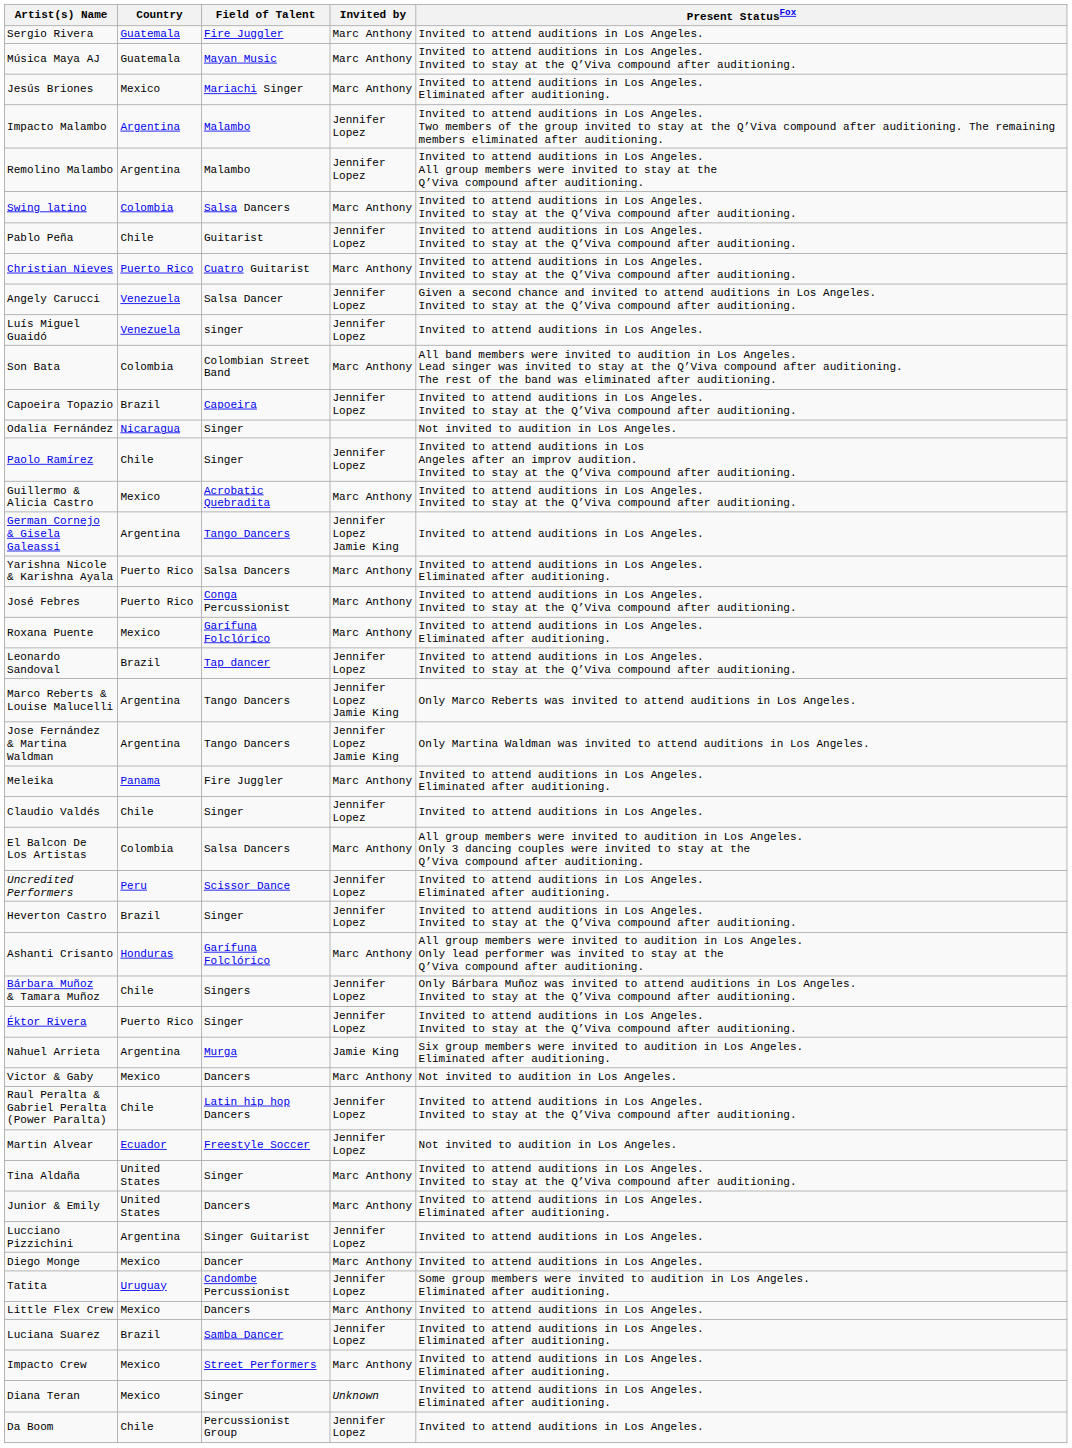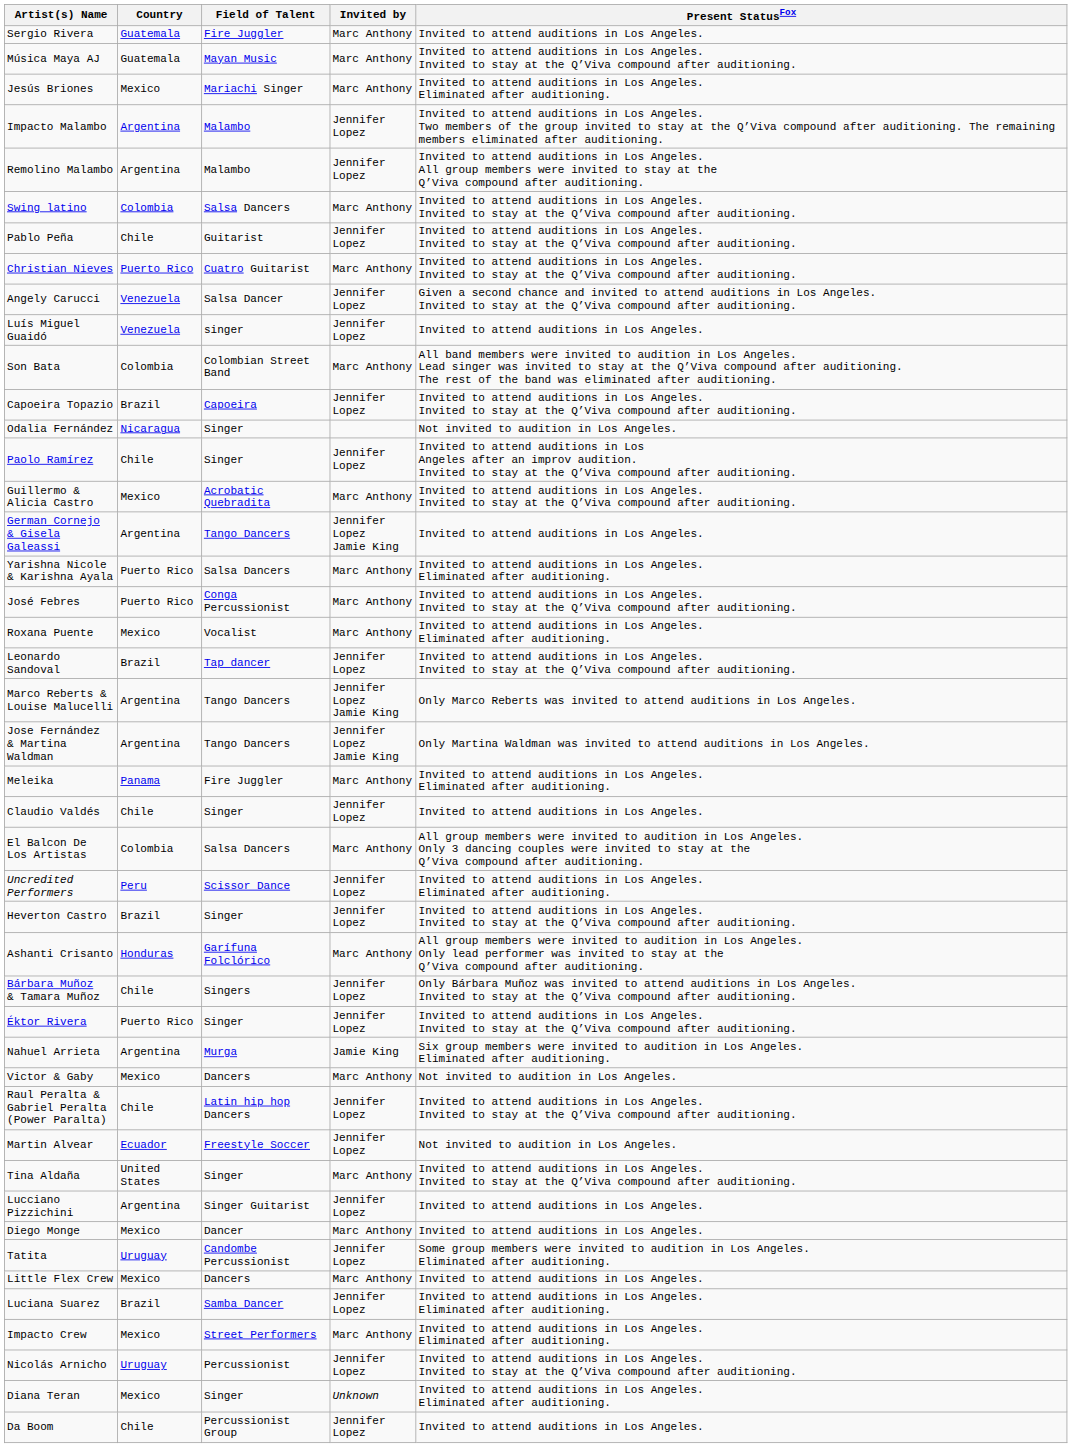(237, 633) Garífuna Folclórico -> (230, 633) Vocalist
- row: (53, 1206)
+ row: (57, 1366)
